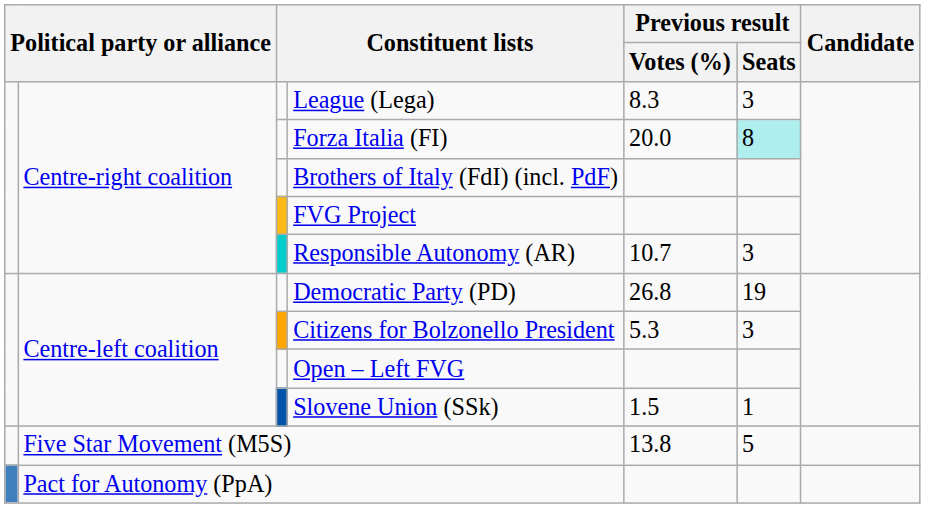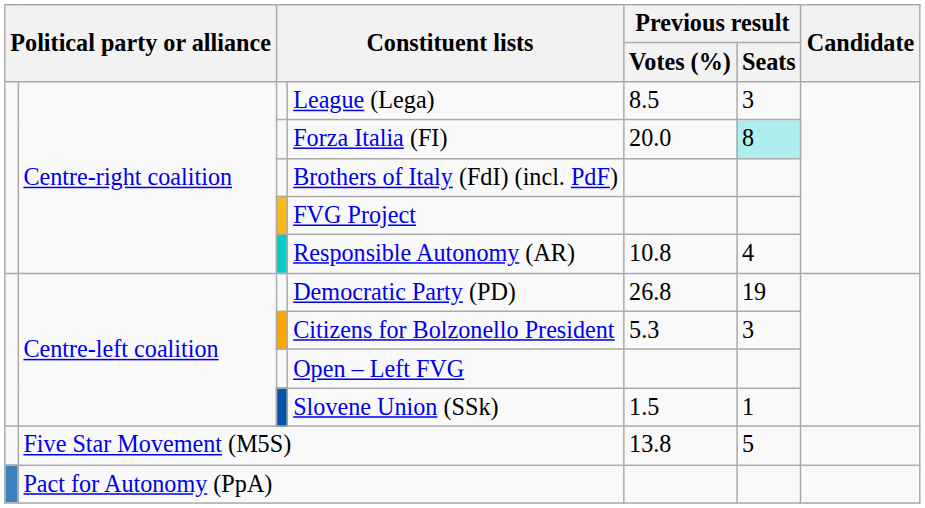(644, 100) 8.3 -> (644, 100) 8.5
(650, 253) 10.7 -> (650, 253) 10.8
(748, 253) 3 -> (748, 253) 4
